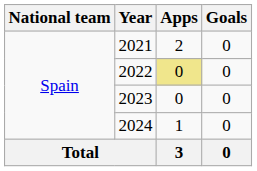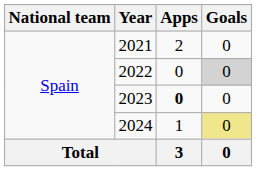(179, 71) khaki background -> (179, 71) no background
(226, 71) no background -> (226, 71) lightgrey background
(179, 98) normal -> (179, 98) bold
(226, 125) no background -> (226, 125) khaki background
